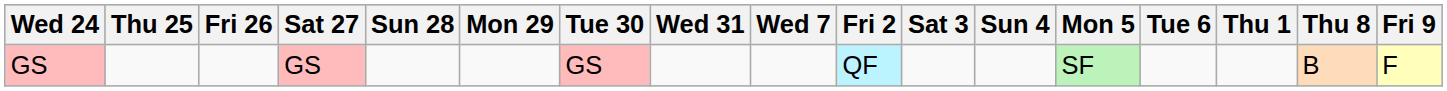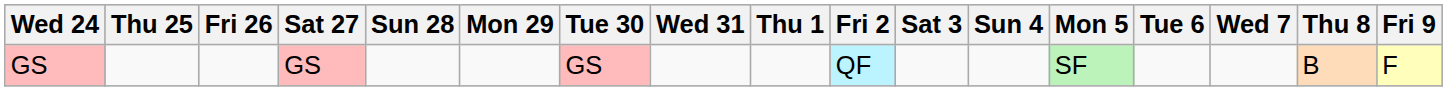columns swapped: (1257, 24) <-> (794, 24)
